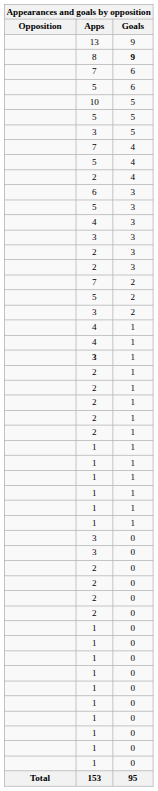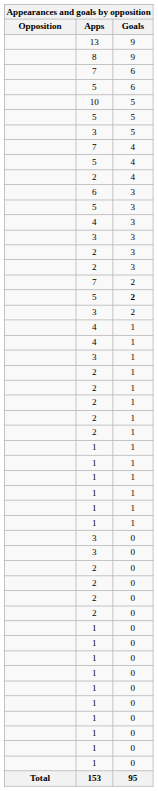(133, 56) bold -> (133, 56) normal
(133, 297) normal -> (133, 297) bold
(94, 357) bold -> (94, 357) normal
